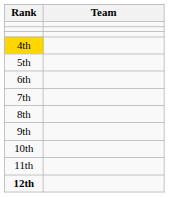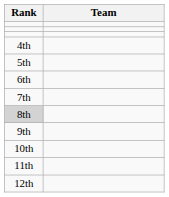(24, 45) gold background -> (24, 45) no background
(24, 114) no background -> (24, 114) lightgrey background
(24, 183) bold -> (24, 183) normal
